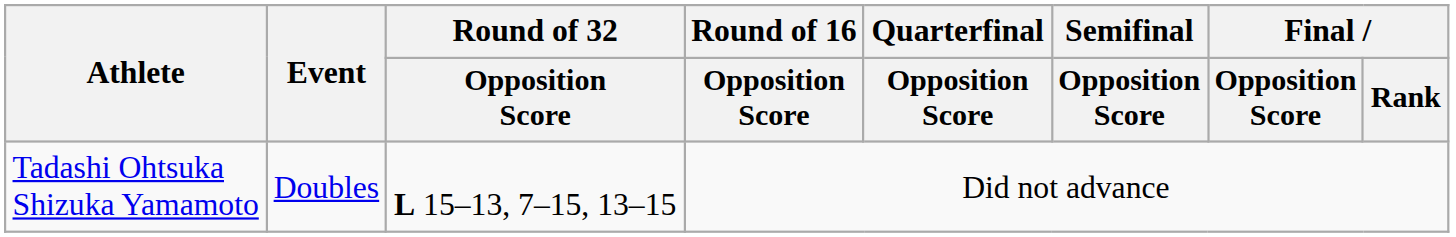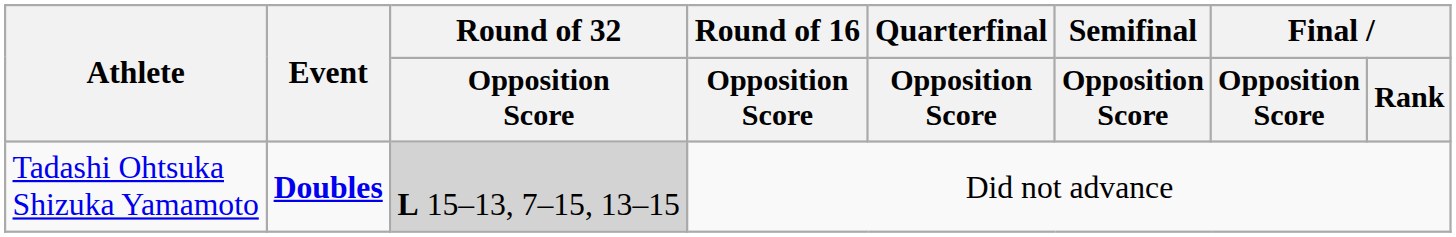(326, 186) normal -> (328, 186) bold
(535, 205) no background -> (539, 205) lightgrey background
